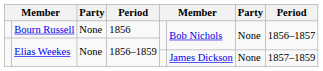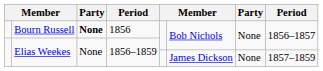(91, 29) normal -> (91, 29) bold
